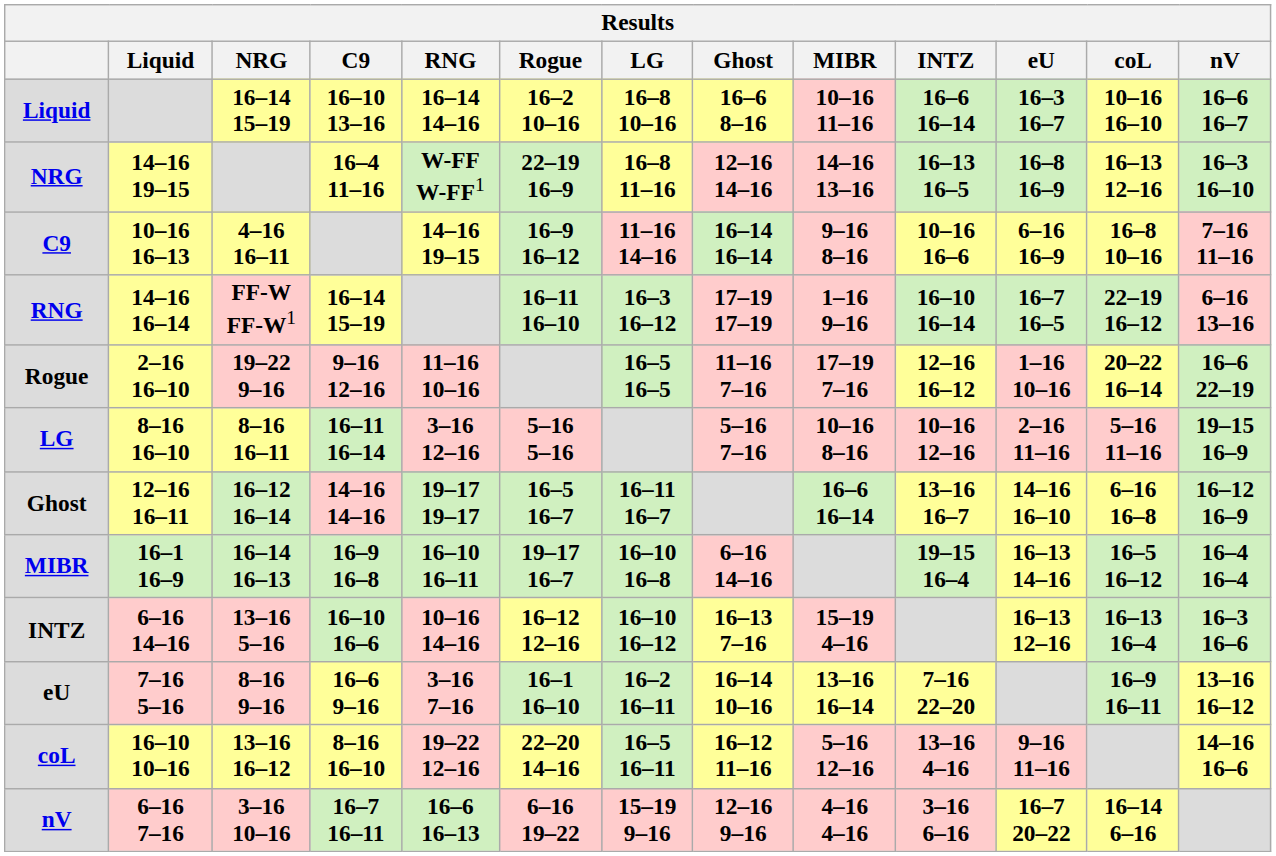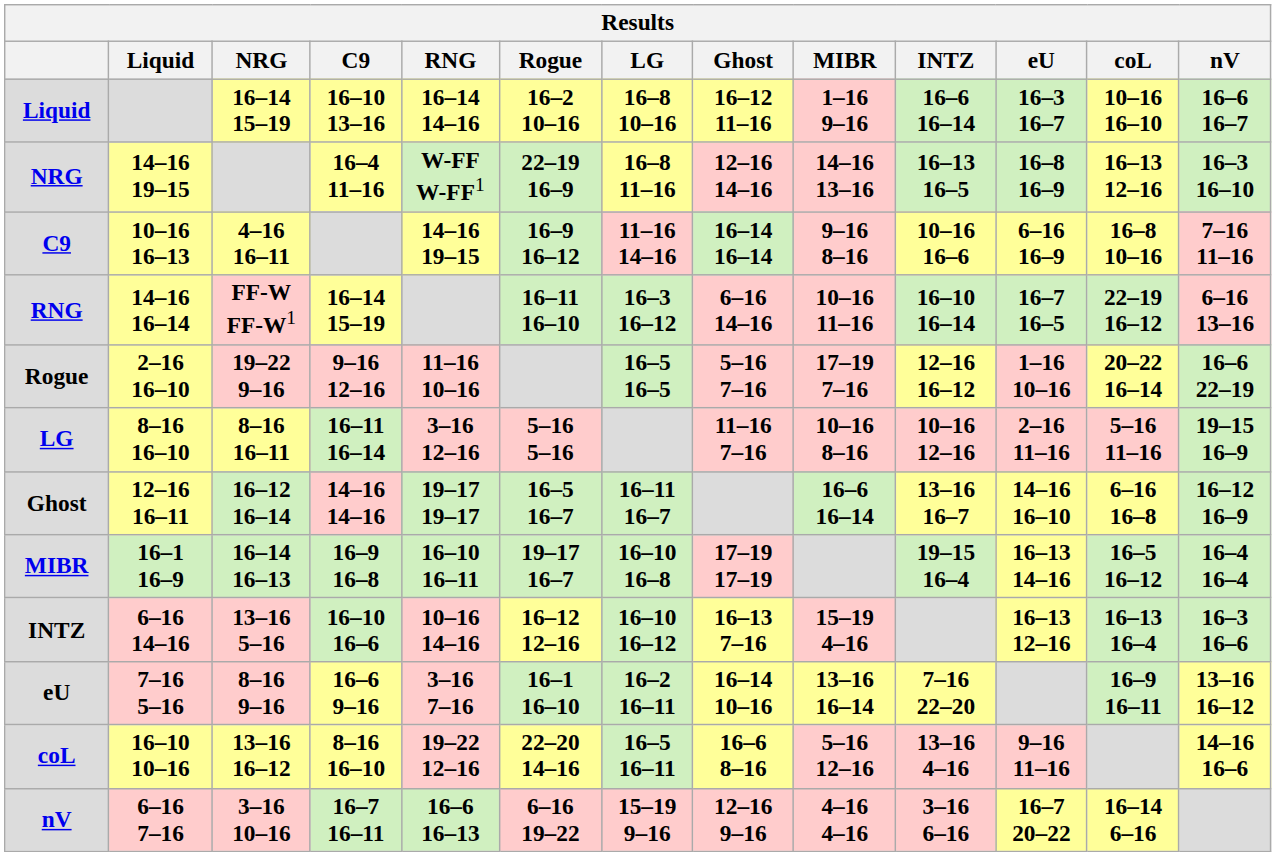(743, 110) 16–6 8–16 -> (743, 110) 16–12 11–16
(845, 110) 10–16 11–16 -> (845, 110) 1–16 9–16
(743, 309) 17–19 17–19 -> (743, 309) 6–16 14–16
(845, 309) 1–16 9–16 -> (845, 309) 10–16 11–16
(743, 376) 11–16 7–16 -> (743, 376) 5–16 7–16
(743, 439) 5–16 7–16 -> (743, 439) 11–16 7–16
(743, 566) 6–16 14–16 -> (743, 566) 17–19 17–19
(743, 756) 16–12 11–16 -> (743, 756) 16–6 8–16
